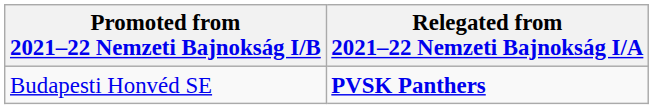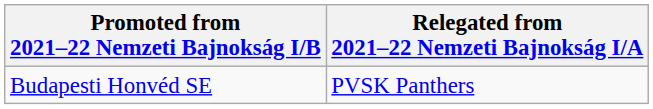(409, 84) bold -> (403, 84) normal
